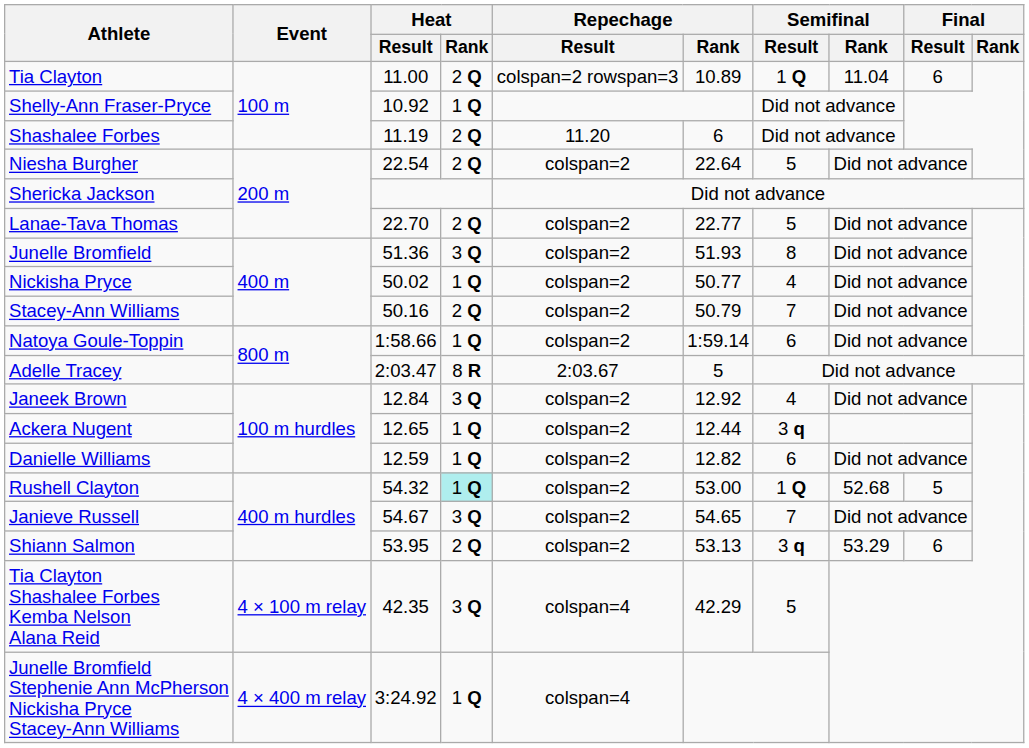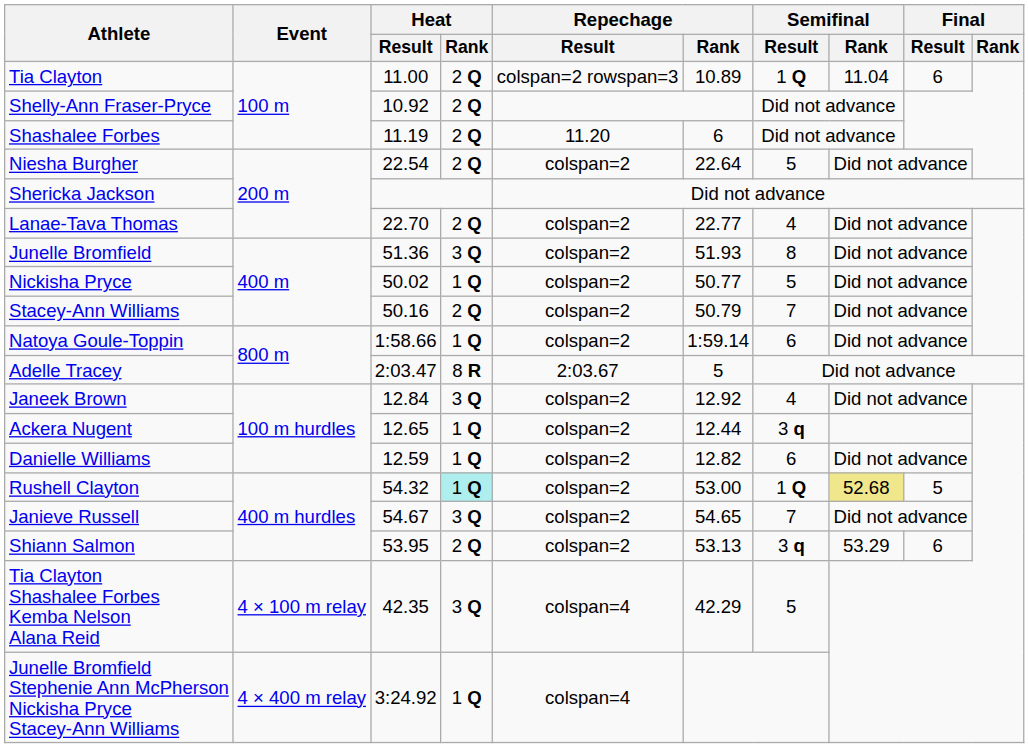(467, 106) 1 Q -> (467, 106) 2 Q
(791, 223) 5 -> (791, 223) 4
(791, 282) 4 -> (791, 282) 5
(866, 488) no background -> (866, 488) khaki background
